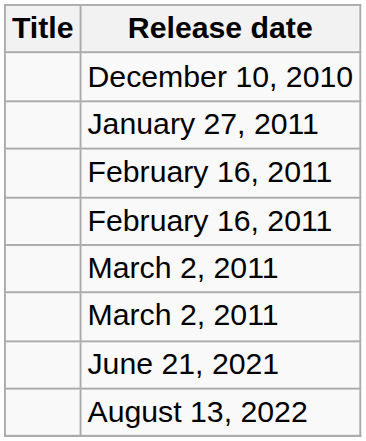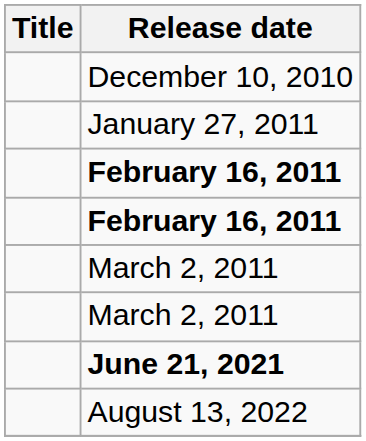(210, 172) normal -> (214, 172) bold
(210, 220) normal -> (214, 220) bold
(183, 364) normal -> (186, 364) bold
